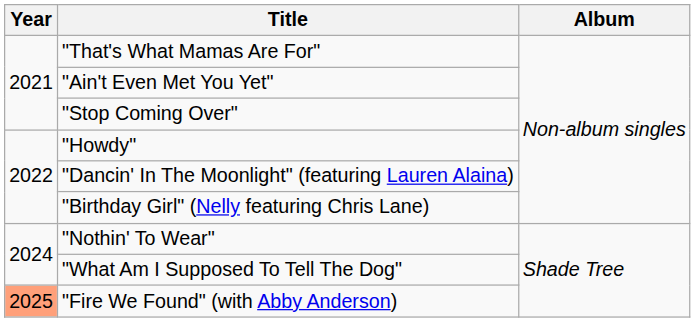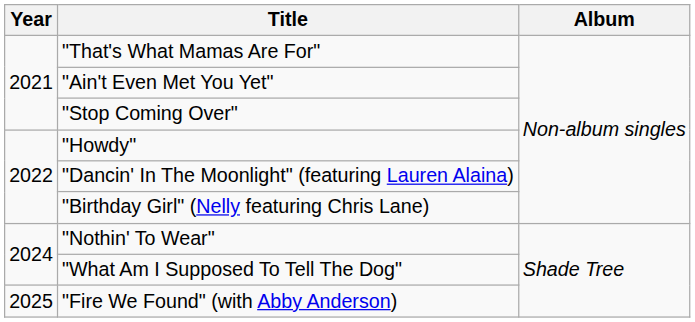(31, 301) lightsalmon background -> (31, 301) no background
